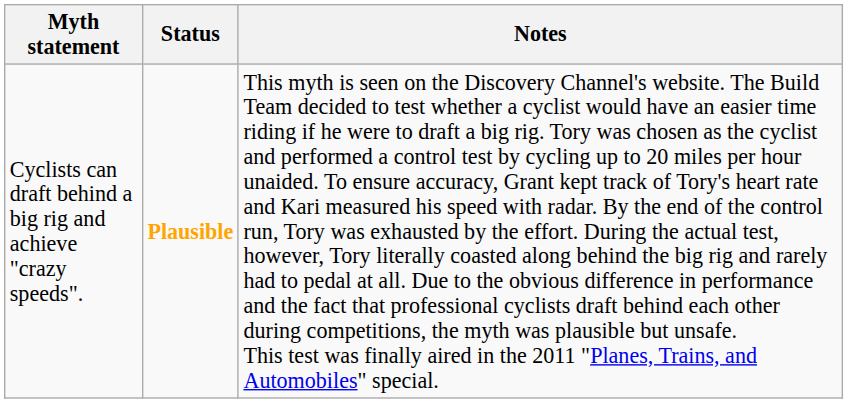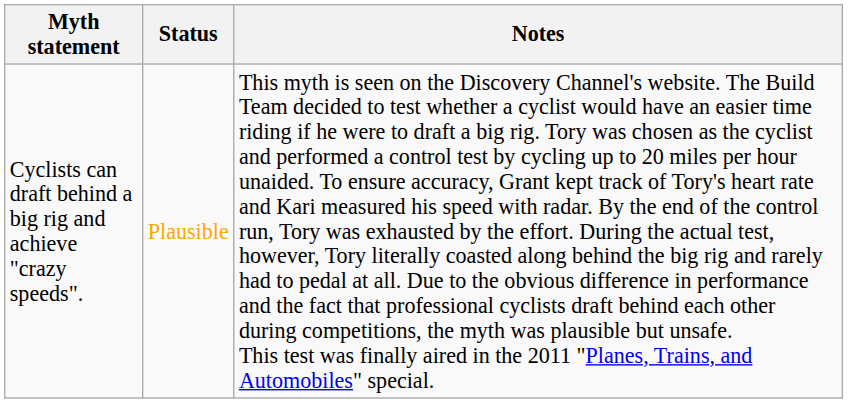(190, 230) bold -> (188, 230) normal
